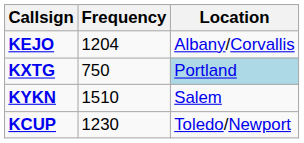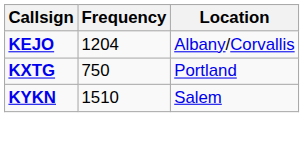(205, 71) lightblue background -> (205, 71) no background
- row: (32, 124)
